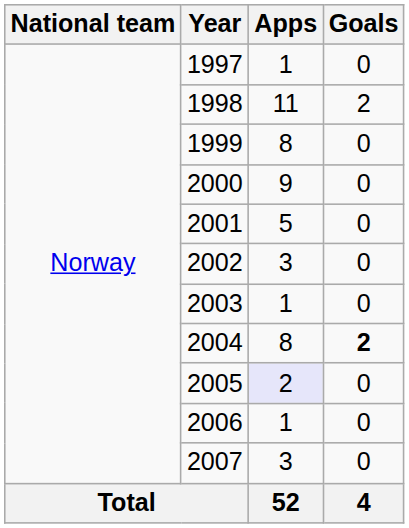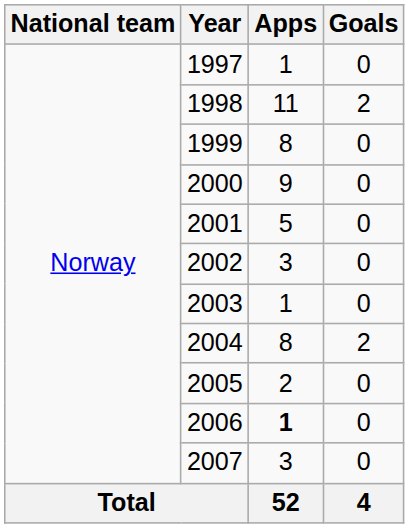(364, 343) bold -> (364, 343) normal
(286, 382) lavender background -> (286, 382) no background
(286, 422) normal -> (286, 422) bold
